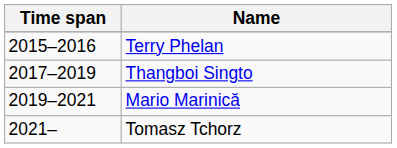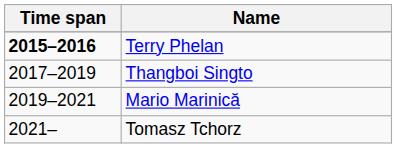(52, 45) normal -> (52, 45) bold
